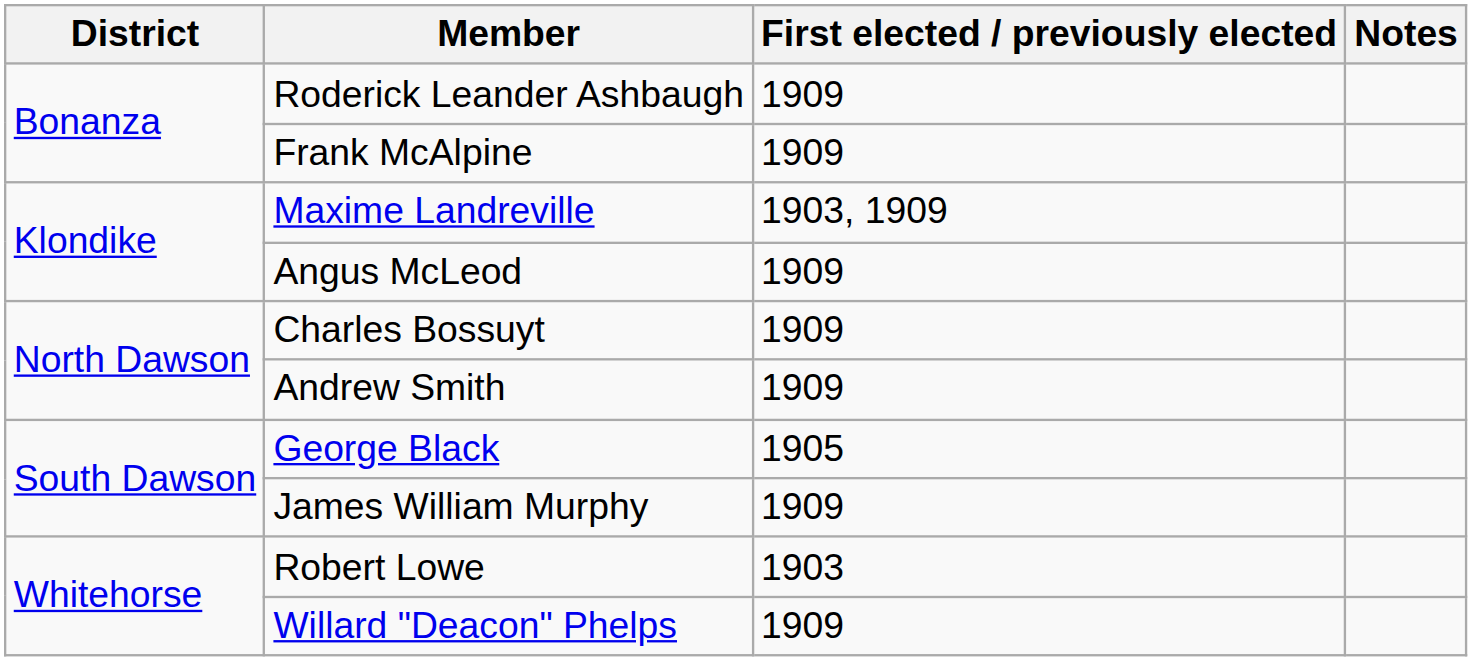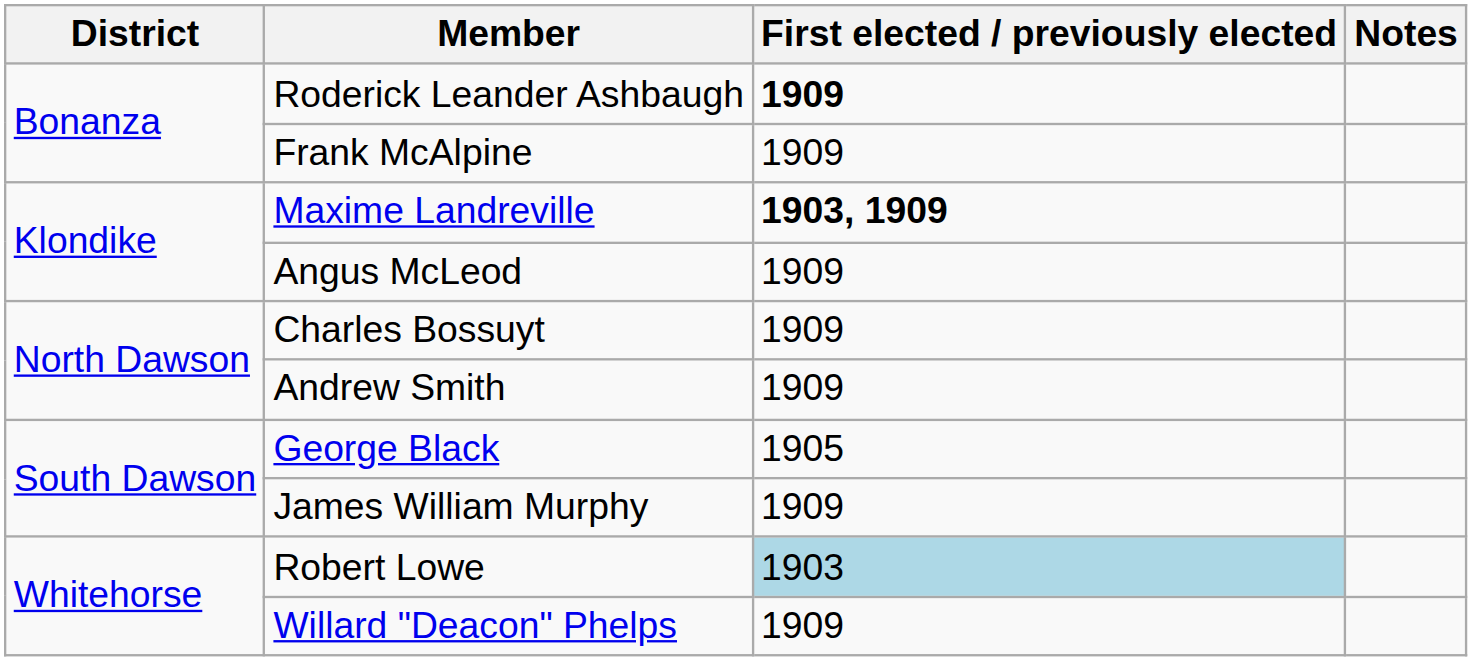(803, 93) normal -> (803, 93) bold
(854, 211) normal -> (854, 211) bold
(803, 566) no background -> (803, 566) lightblue background
